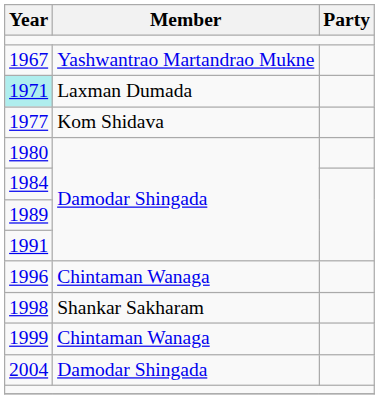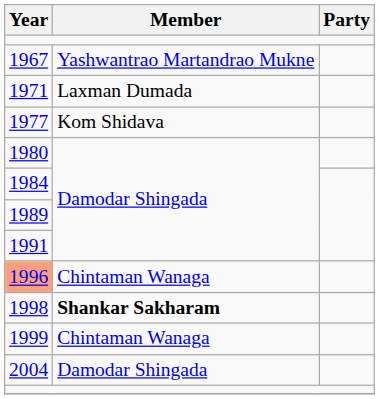(29, 90) paleturquoise background -> (29, 90) no background
(29, 276) no background -> (29, 276) lightsalmon background
(131, 307) normal -> (139, 307) bold
